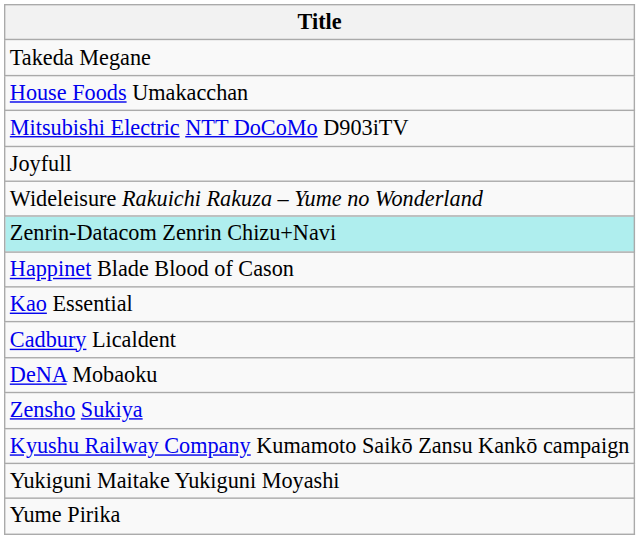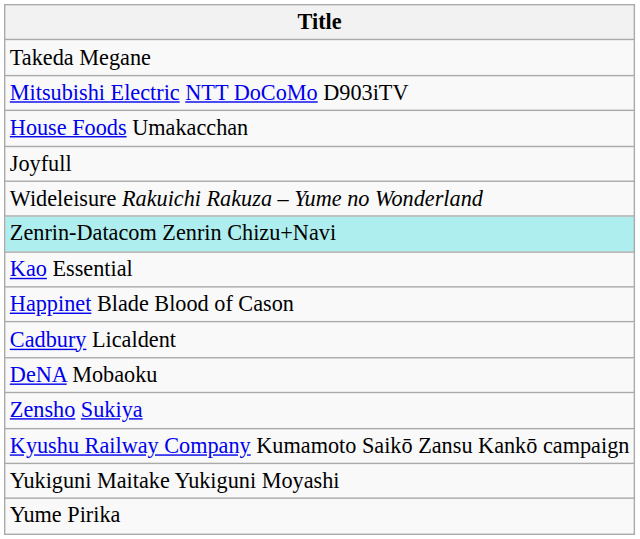(129, 92) House Foods Umakacchan -> (209, 92) Mitsubishi Electric NTT DoCoMo D903iTV
(209, 127) Mitsubishi Electric NTT DoCoMo D903iTV -> (129, 127) House Foods Umakacchan
(152, 269) Happinet Blade Blood of Cason -> (71, 269) Kao Essential
(71, 304) Kao Essential -> (152, 304) Happinet Blade Blood of Cason
